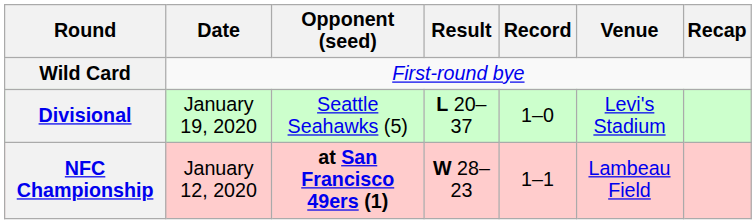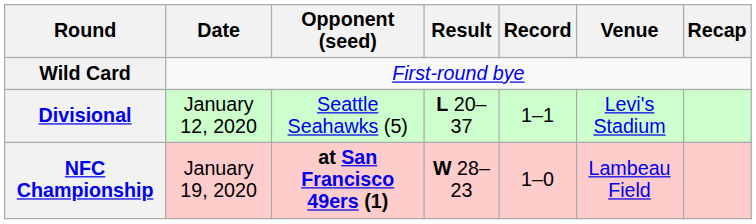(219, 115) January 19, 2020 -> (219, 115) January 12, 2020
(538, 115) 1–0 -> (538, 115) 1–1
(219, 180) January 12, 2020 -> (219, 180) January 19, 2020
(538, 180) 1–1 -> (538, 180) 1–0
